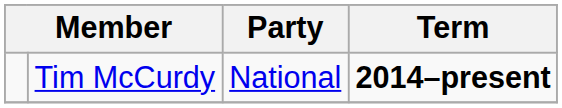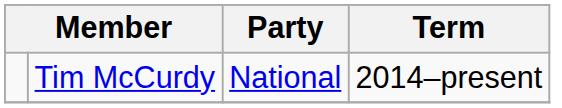(453, 77) bold -> (449, 77) normal
